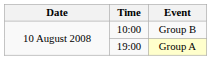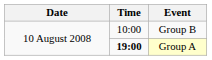(129, 47) normal -> (129, 47) bold
